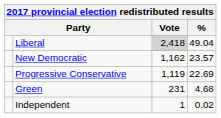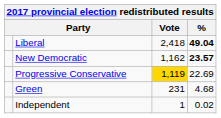(173, 43) lightgrey background -> (173, 43) no background
(202, 43) normal -> (202, 43) bold
(202, 58) normal -> (202, 58) bold
(173, 74) no background -> (173, 74) gold background
